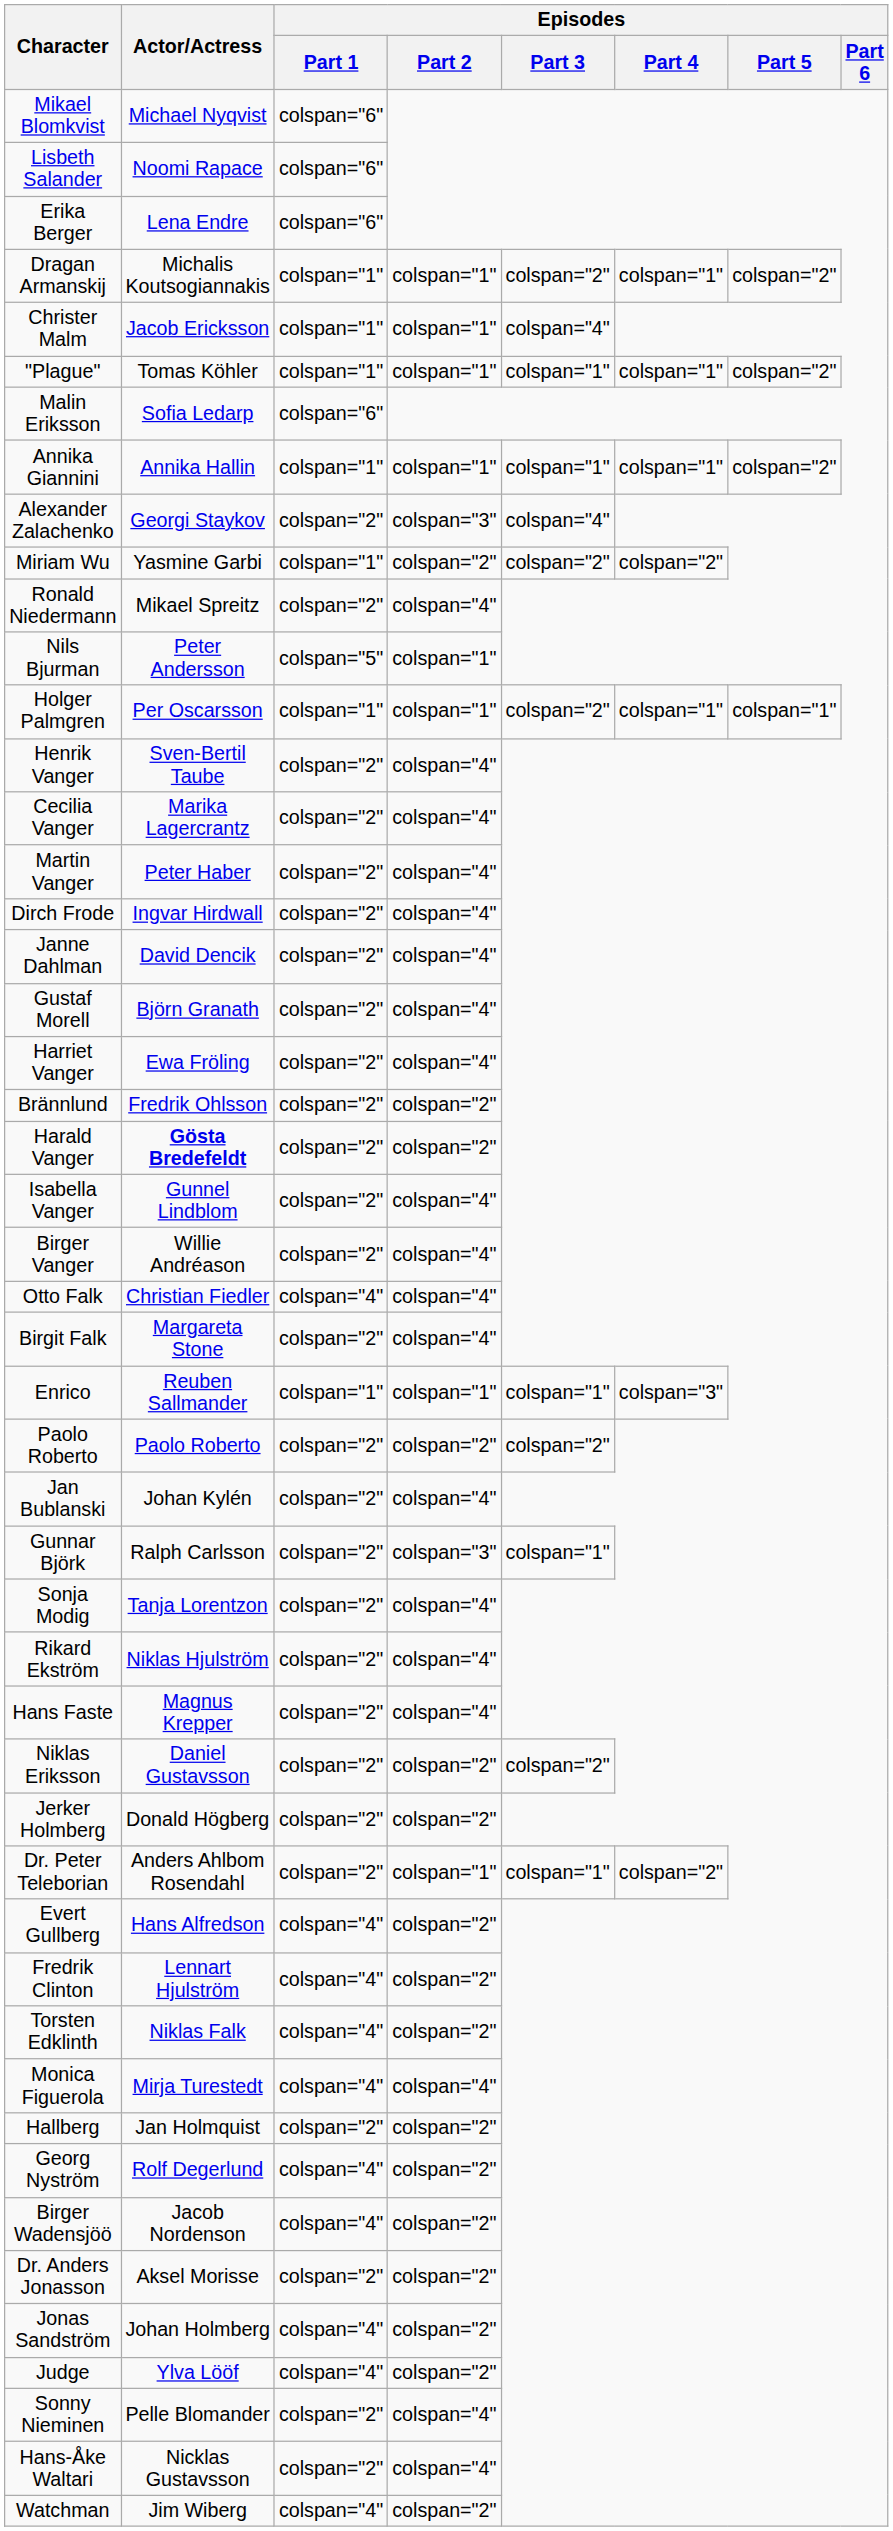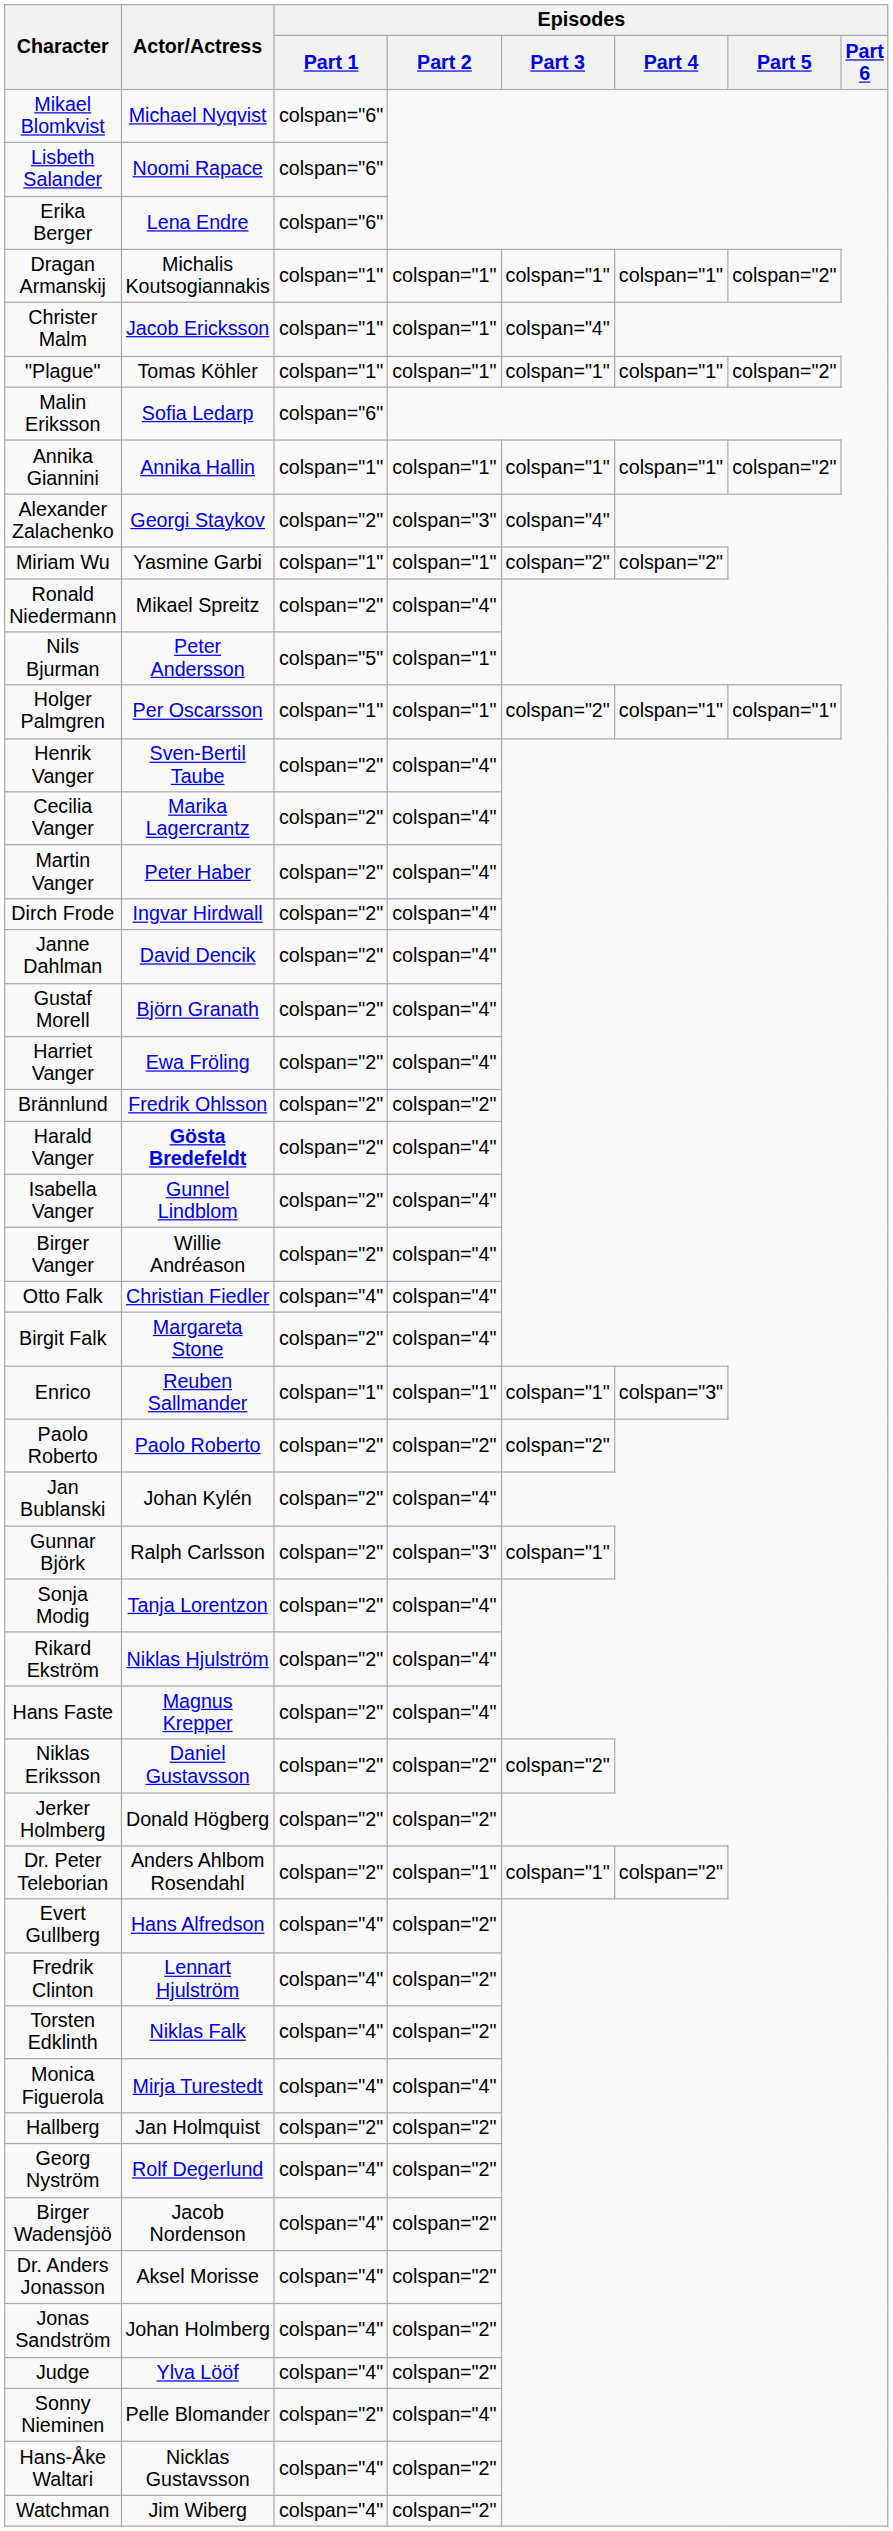(558, 275) colspan="2" -> (558, 275) colspan="1"
(444, 562) colspan="2" -> (444, 562) colspan="1"
(444, 1147) colspan="2" -> (444, 1147) colspan="4"
(331, 2277) colspan="2" -> (331, 2277) colspan="4"
(331, 2468) colspan="2" -> (331, 2468) colspan="4"
(444, 2468) colspan="4" -> (444, 2468) colspan="2"
